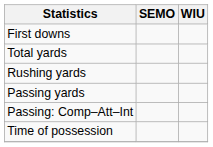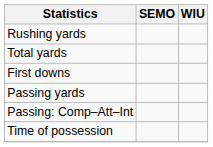rows swapped: (39, 34) <-> (47, 73)
